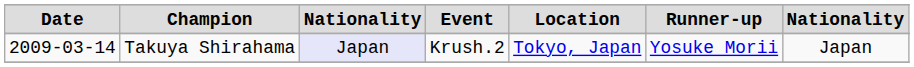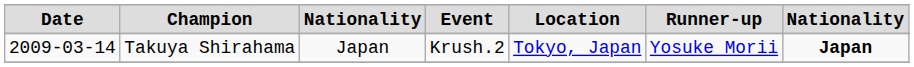(363, 48) lavender background -> (363, 48) no background
(845, 48) normal -> (845, 48) bold
